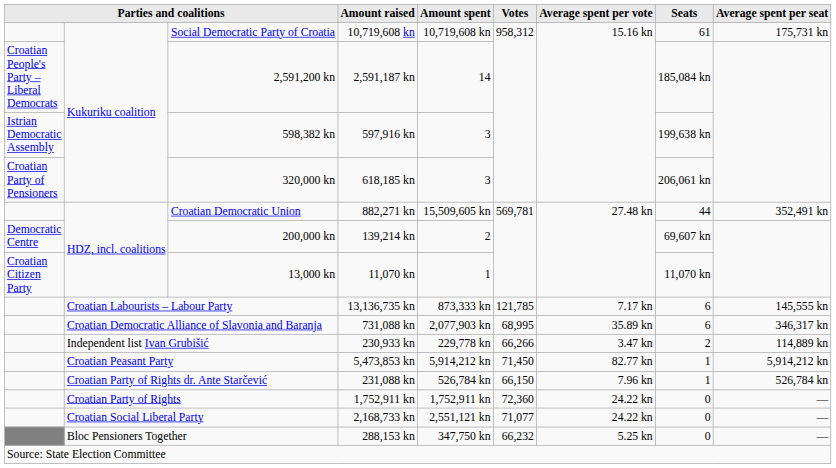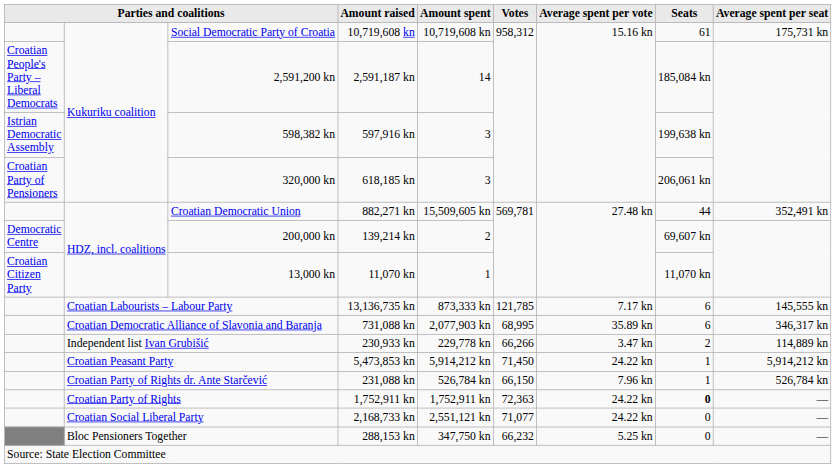(632, 362) 82.77 kn -> (632, 362) 24.22 kn
(518, 399) 72,360 -> (518, 399) 72,363
(708, 399) normal -> (708, 399) bold
